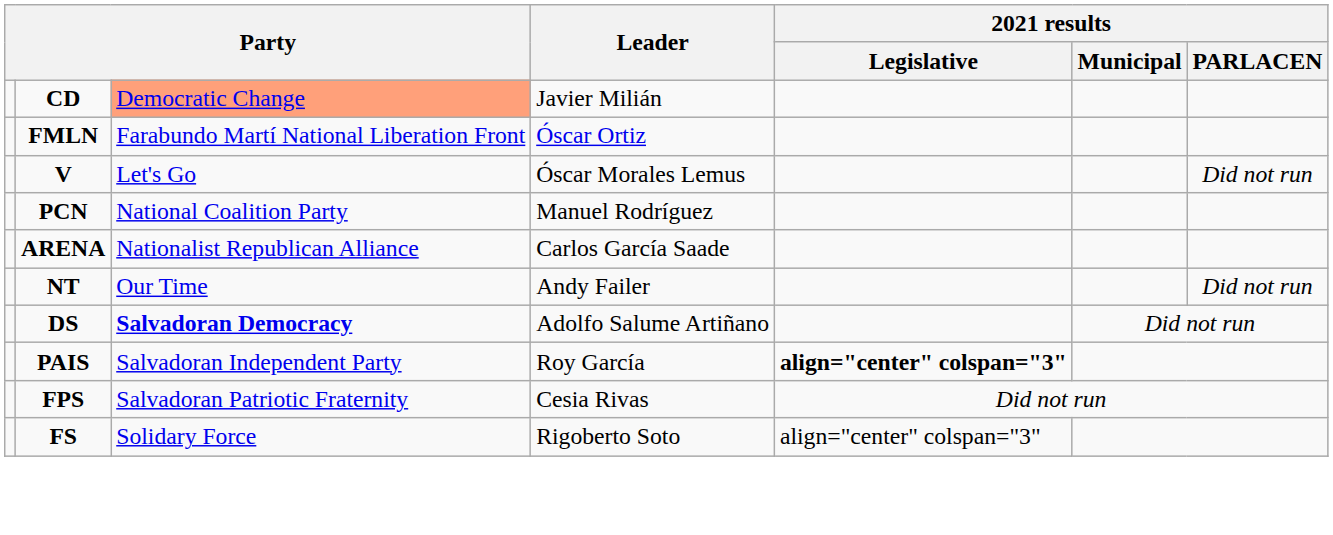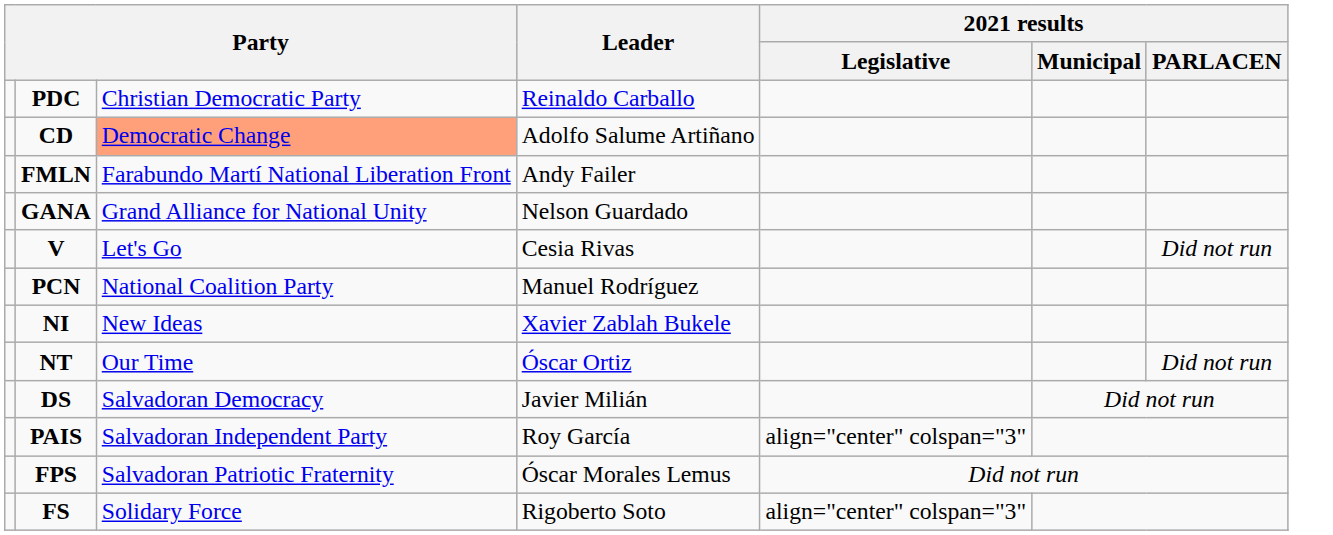+ row: (56, 98)
(599, 98) Javier Milián -> (638, 135) Adolfo Salume Artiñano
(591, 135) Óscar Ortiz -> (579, 173) Andy Failer
+ row: (56, 211)
(641, 173) Óscar Morales Lemus -> (578, 248) Cesia Rivas
- row: (63, 248)
+ row: (56, 323)
(593, 286) Andy Failer -> (577, 361) Óscar Ortiz
(234, 323) bold -> (213, 398) normal
(653, 323) Adolfo Salume Artiñano -> (585, 398) Javier Milián
(923, 361) bold -> (896, 436) normal
(592, 398) Cesia Rivas -> (626, 473) Óscar Morales Lemus
